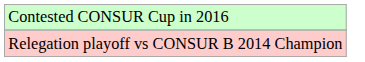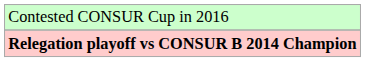(175, 43) normal -> (182, 43) bold
